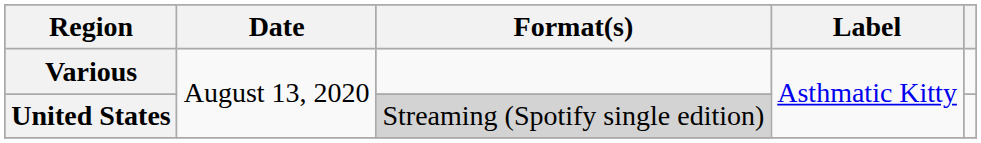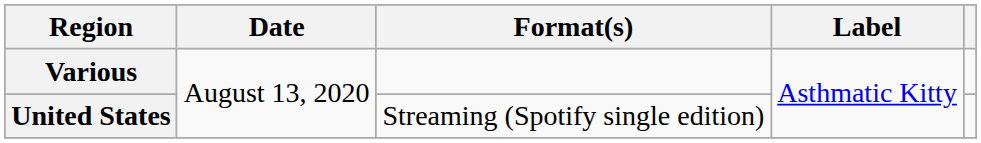(573, 115) lightgrey background -> (573, 115) no background
